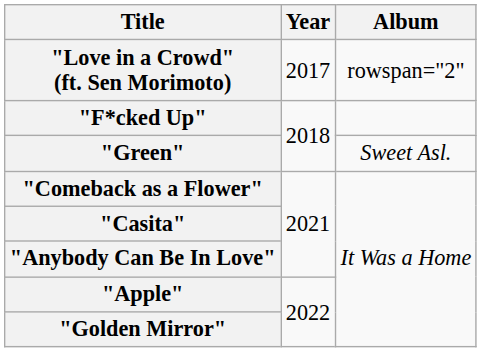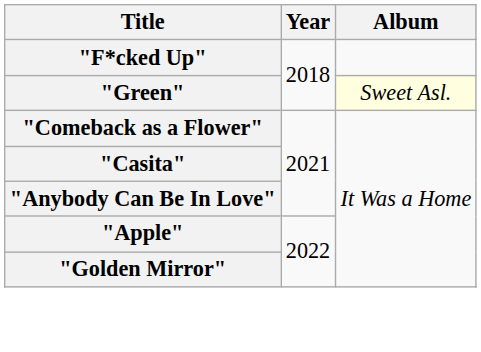- row: (143, 69)
(406, 152) no background -> (406, 92) lightyellow background
